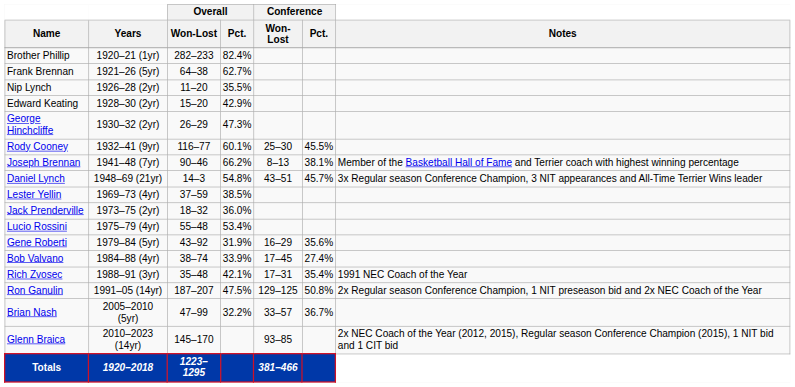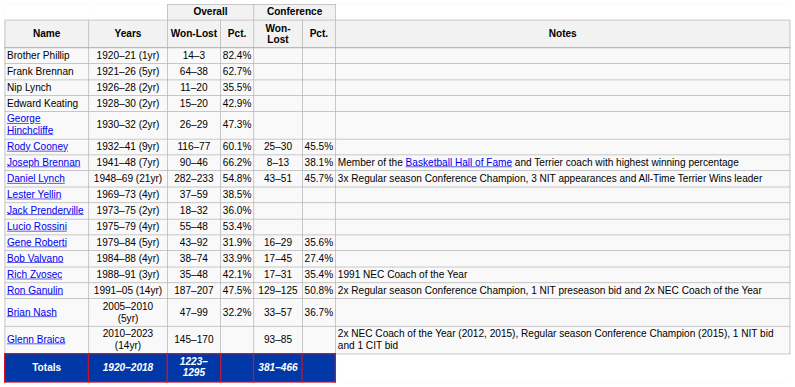(194, 55) 282–233 -> (194, 55) 14–3
(194, 179) 14–3 -> (194, 179) 282–233
